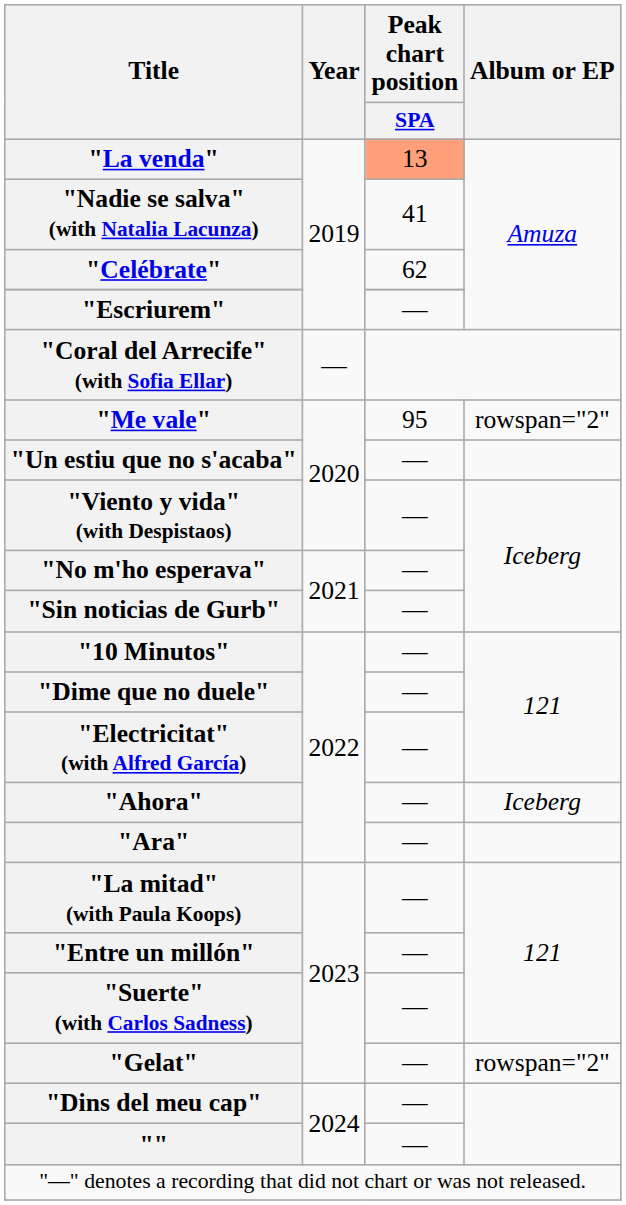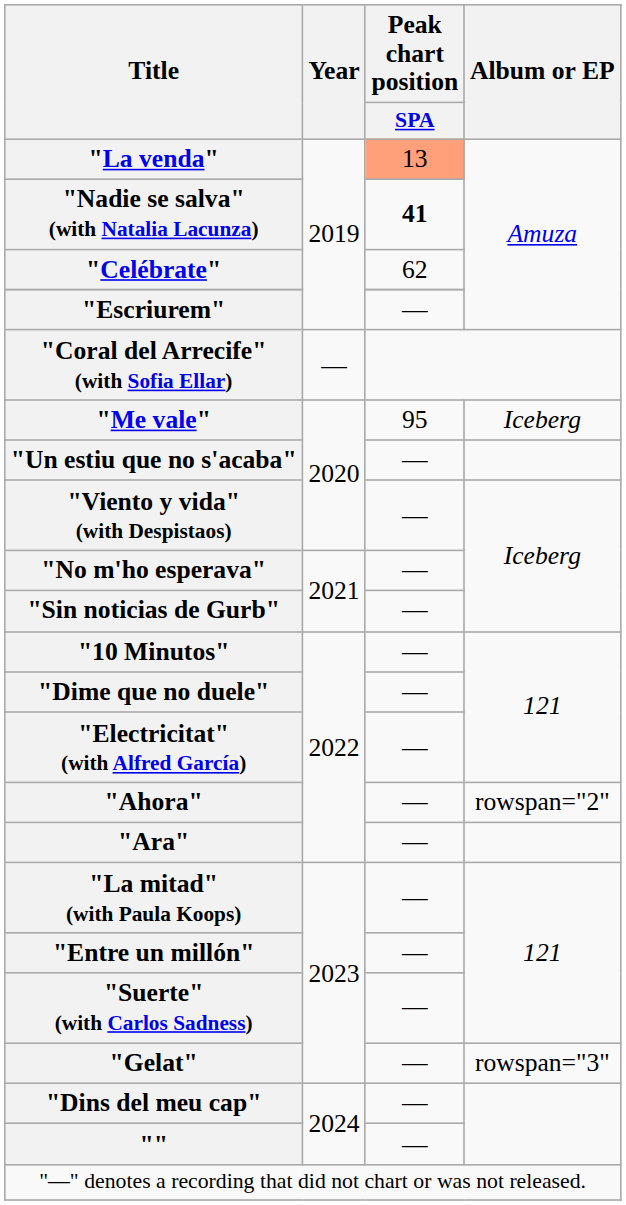(415, 213) normal -> (415, 213) bold
(542, 419) rowspan="2" -> (542, 419) Iceberg
(542, 801) Iceberg -> (542, 801) rowspan="2"
(542, 1062) rowspan="2" -> (542, 1062) rowspan="3"
